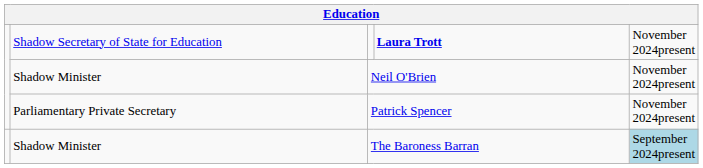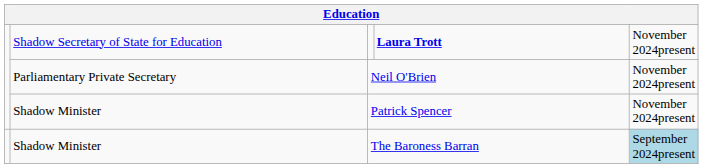(57, 76) Shadow Minister -> (95, 76) Parliamentary Private Secretary
(95, 111) Parliamentary Private Secretary -> (57, 111) Shadow Minister
